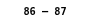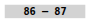(45, 11) no background -> (45, 11) lightgrey background
